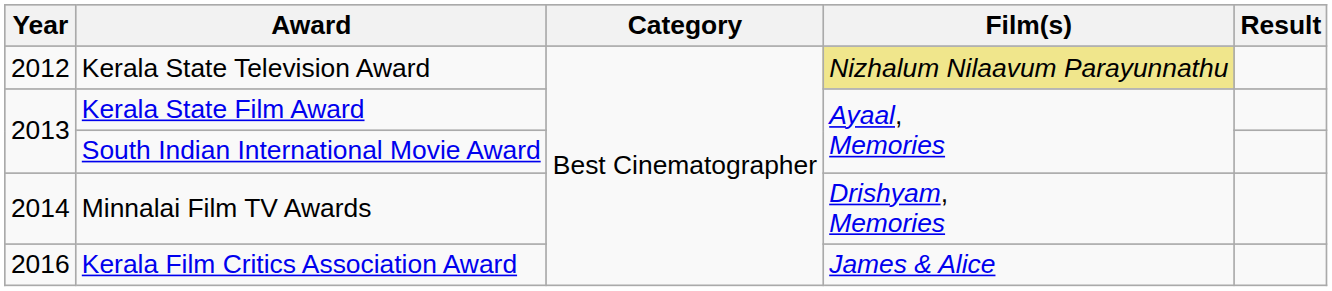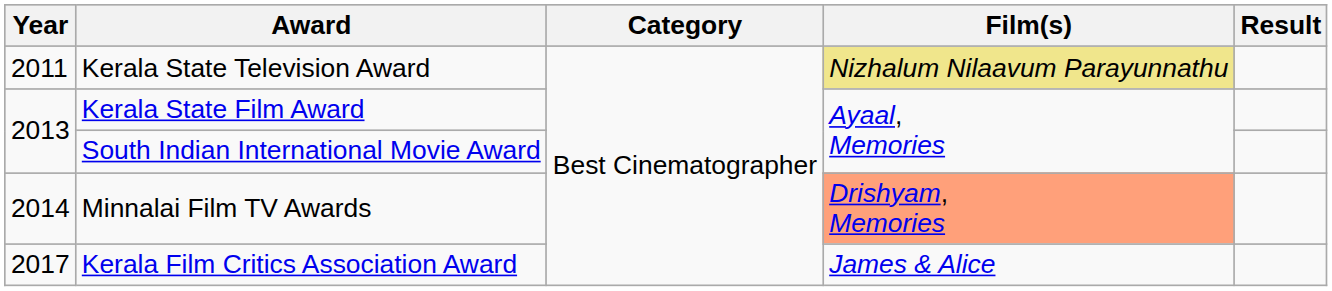(40, 67) 2012 -> (39, 67) 2011
(889, 207) no background -> (889, 207) lightsalmon background
(40, 264) 2016 -> (40, 264) 2017
